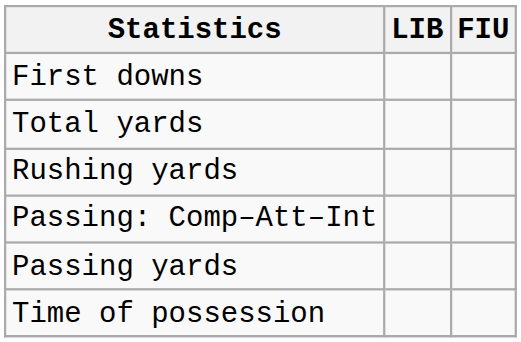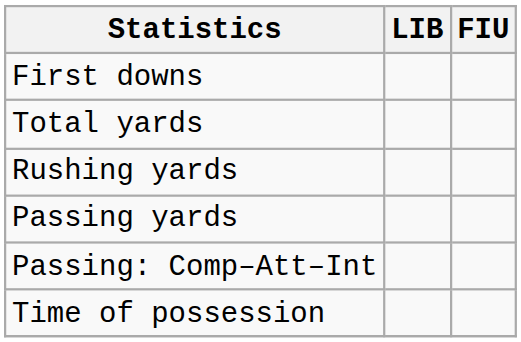rows swapped: (125, 266) <-> (195, 219)
